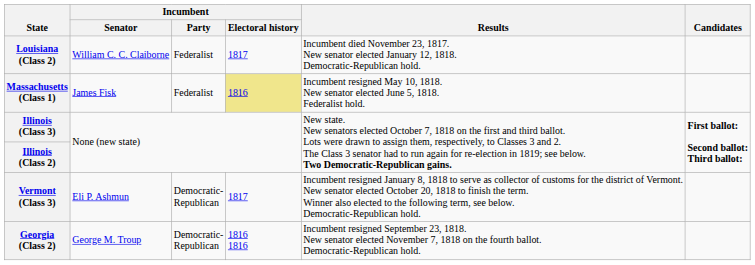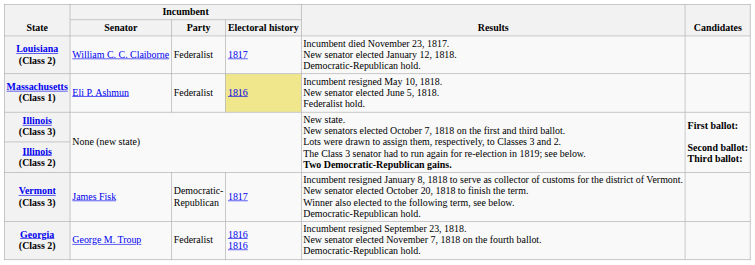(94, 93) James Fisk -> (101, 93) Eli P. Ashmun
(101, 197) Eli P. Ashmun -> (94, 197) James Fisk
(199, 240) Democratic- Republican -> (193, 240) Federalist
